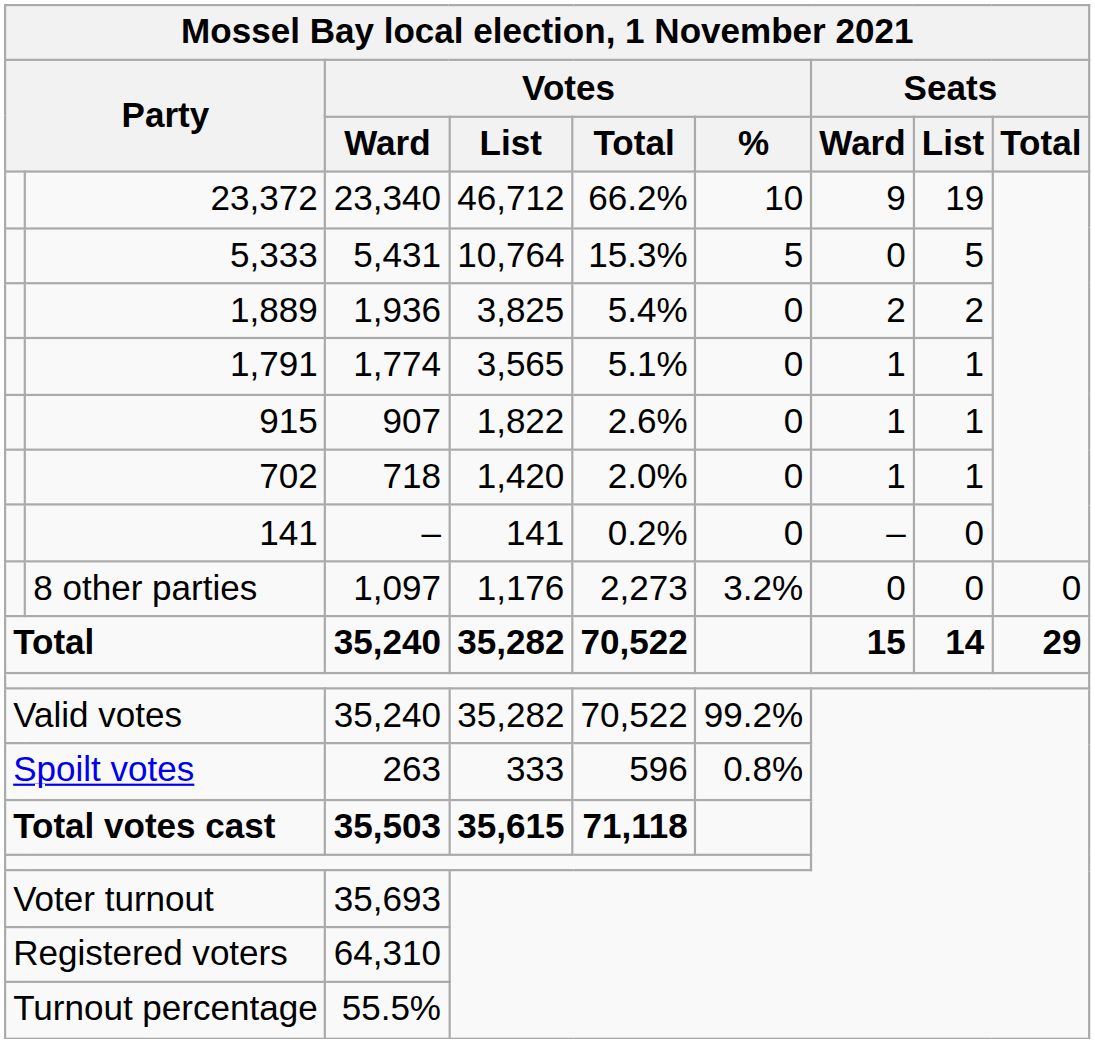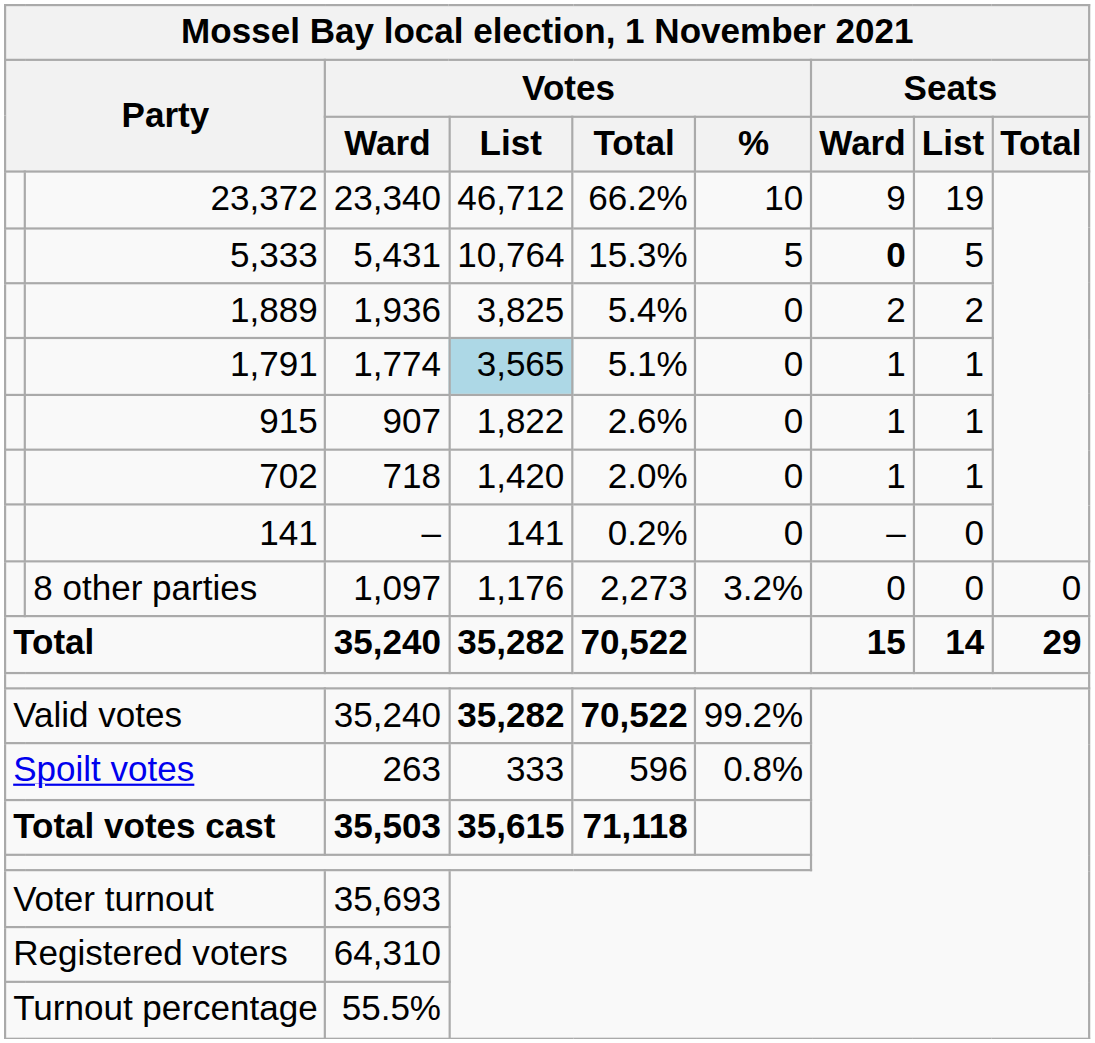(896, 254) normal -> (896, 254) bold
(521, 365) no background -> (521, 365) lightblue background
(511, 715) normal -> (511, 715) bold
(634, 715) normal -> (634, 715) bold
